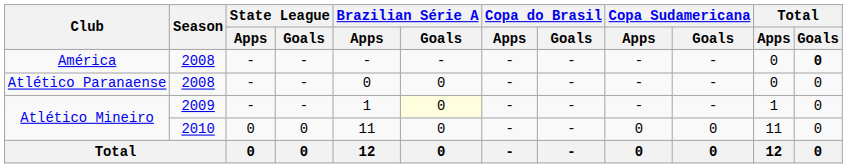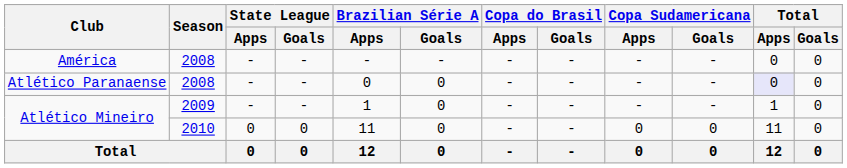(818, 61) bold -> (818, 61) normal
(774, 84) no background -> (774, 84) lavender background
(441, 107) lightyellow background -> (441, 107) no background
